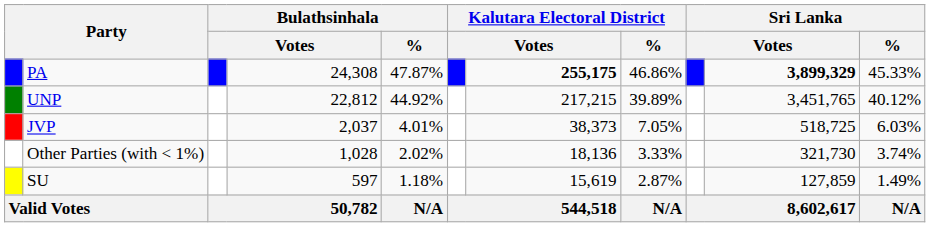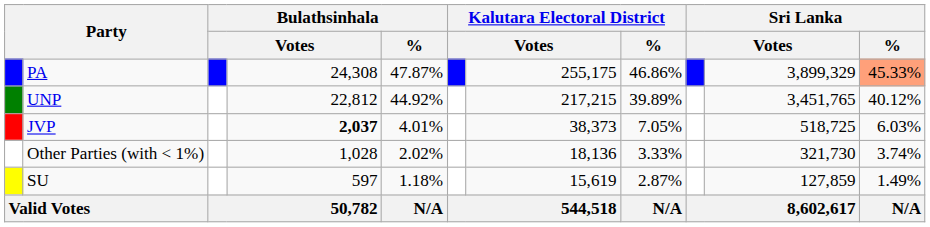(589, 72) bold -> (589, 72) normal
(821, 72) bold -> (821, 72) normal
(895, 72) no background -> (895, 72) lightsalmon background
(358, 126) normal -> (358, 126) bold
